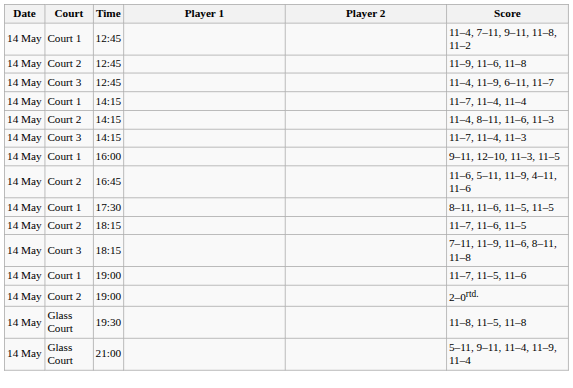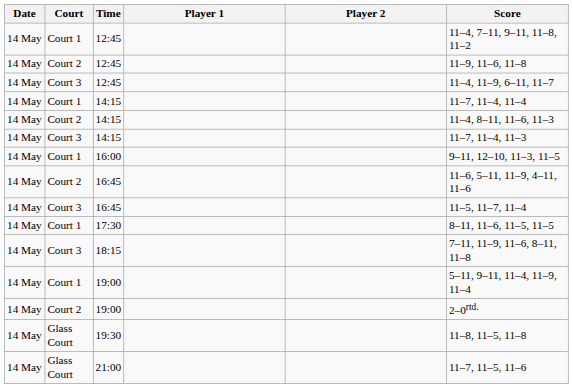+ row: (64, 207)
- row: (64, 225)
(488, 276) 11–7, 11–5, 11–6 -> (503, 282) 5–11, 9–11, 11–4, 11–9, 11–4
(503, 354) 5–11, 9–11, 11–4, 11–9, 11–4 -> (488, 367) 11–7, 11–5, 11–6
